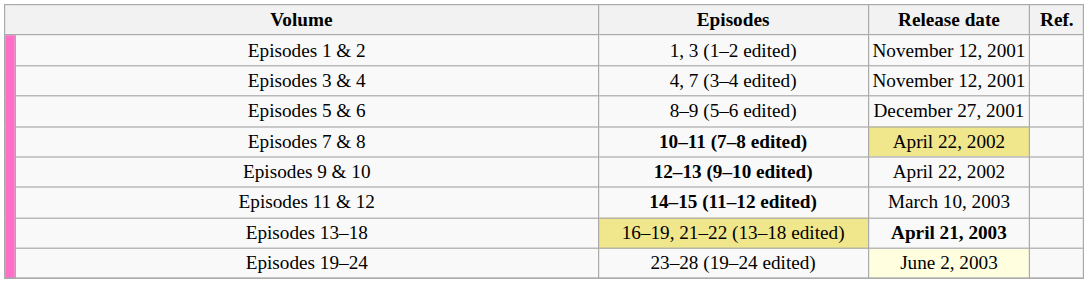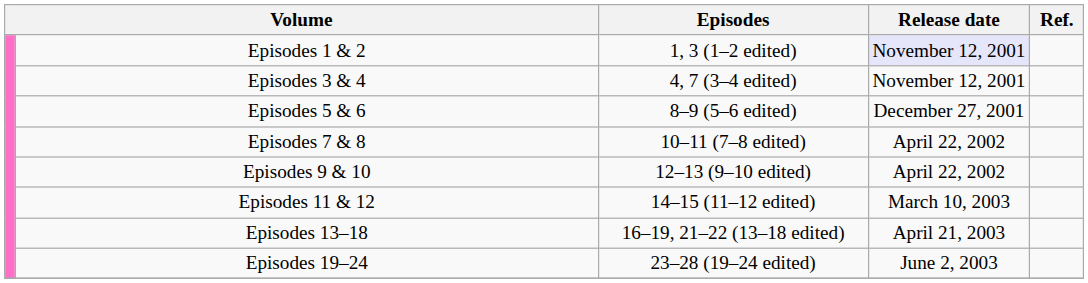(949, 50) no background -> (949, 50) lavender background
(733, 141) bold -> (733, 141) normal
(949, 141) khaki background -> (949, 141) no background
(733, 171) bold -> (733, 171) normal
(733, 202) bold -> (733, 202) normal
(733, 232) khaki background -> (733, 232) no background
(949, 232) bold -> (949, 232) normal
(949, 263) lightyellow background -> (949, 263) no background
